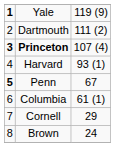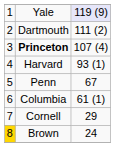(10, 13) bold -> (10, 13) normal
(91, 13) no background -> (91, 13) lavender background
(10, 47) bold -> (10, 47) normal
(10, 82) bold -> (10, 82) normal
(10, 133) no background -> (10, 133) gold background
